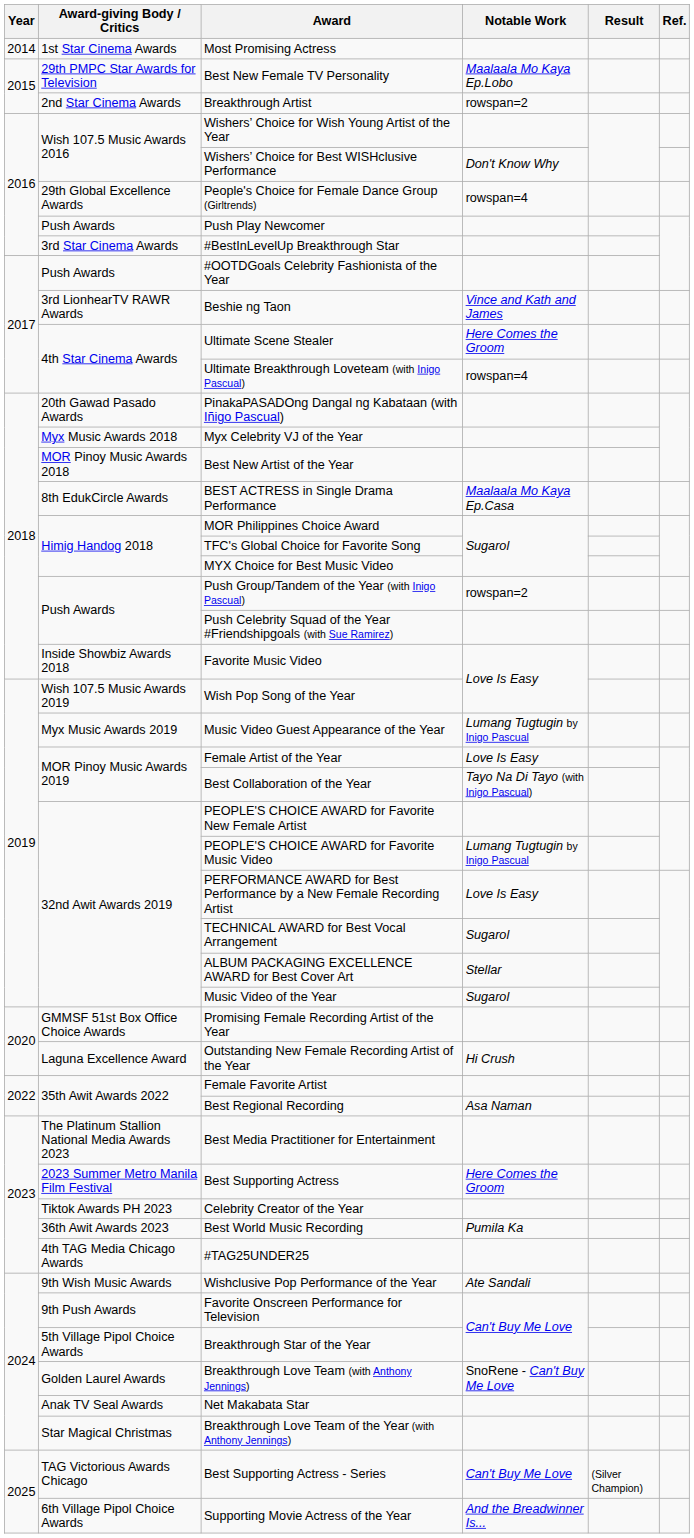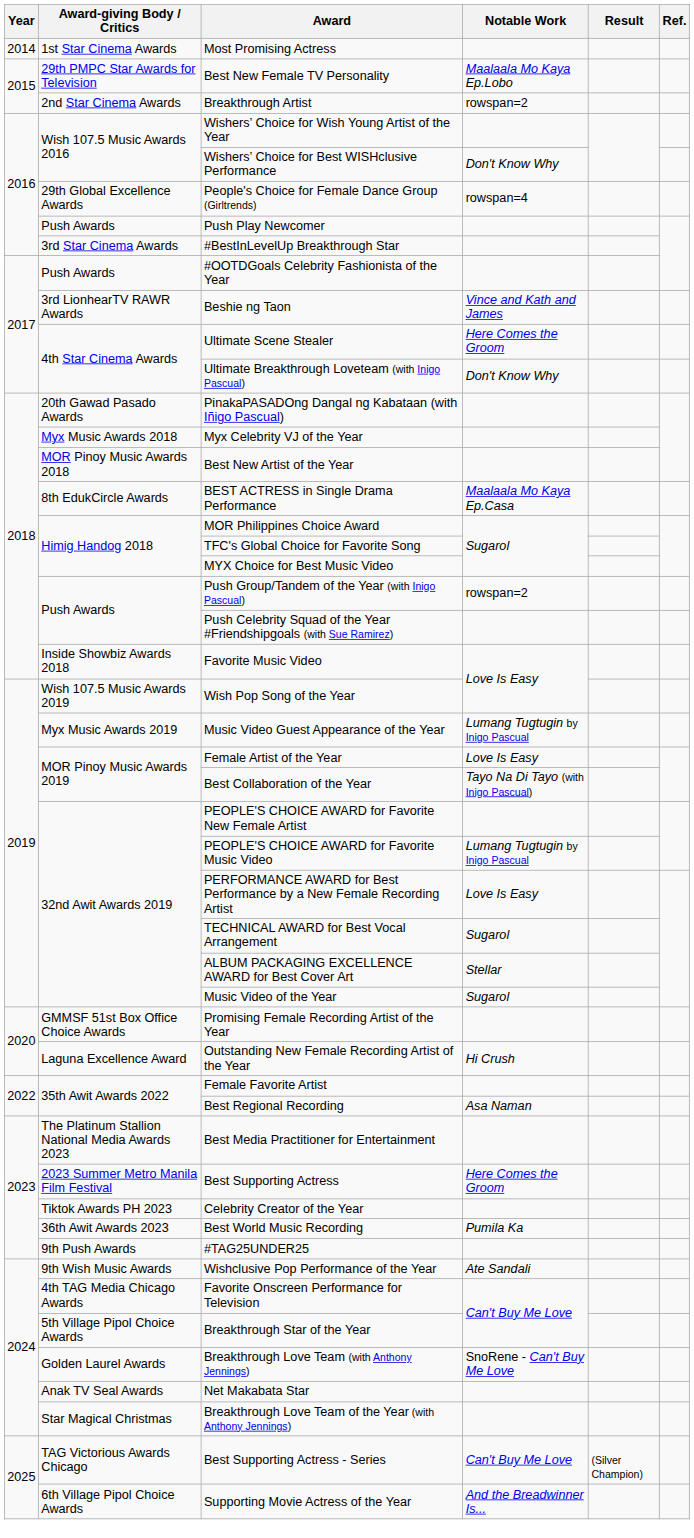(497, 375) rowspan=4 -> (512, 375) Don't Know Why
(108, 1255) 4th TAG Media Chicago Awards -> (89, 1248) 9th Push Awards
(89, 1310) 9th Push Awards -> (108, 1296) 4th TAG Media Chicago Awards
